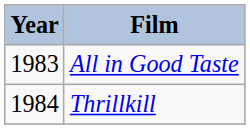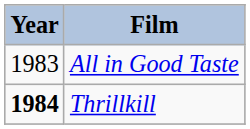(35, 104) normal -> (35, 104) bold
